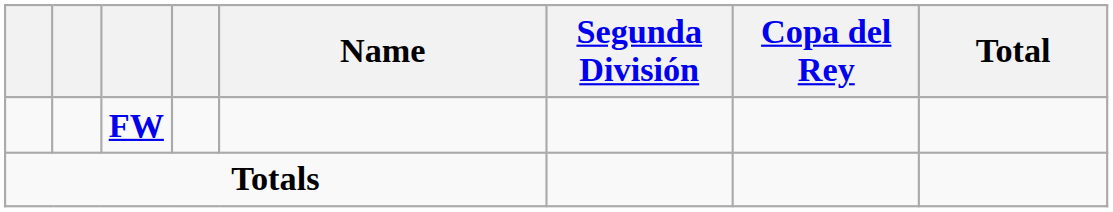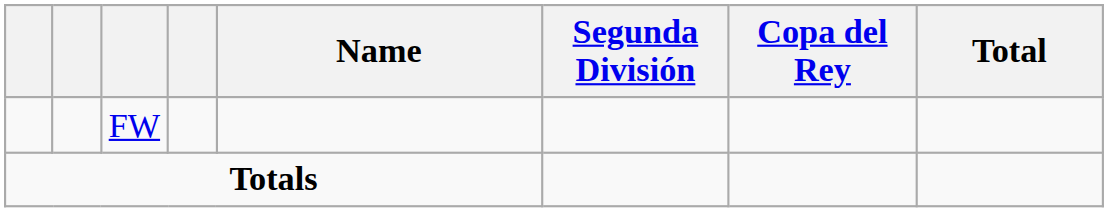(136, 124) bold -> (134, 124) normal
